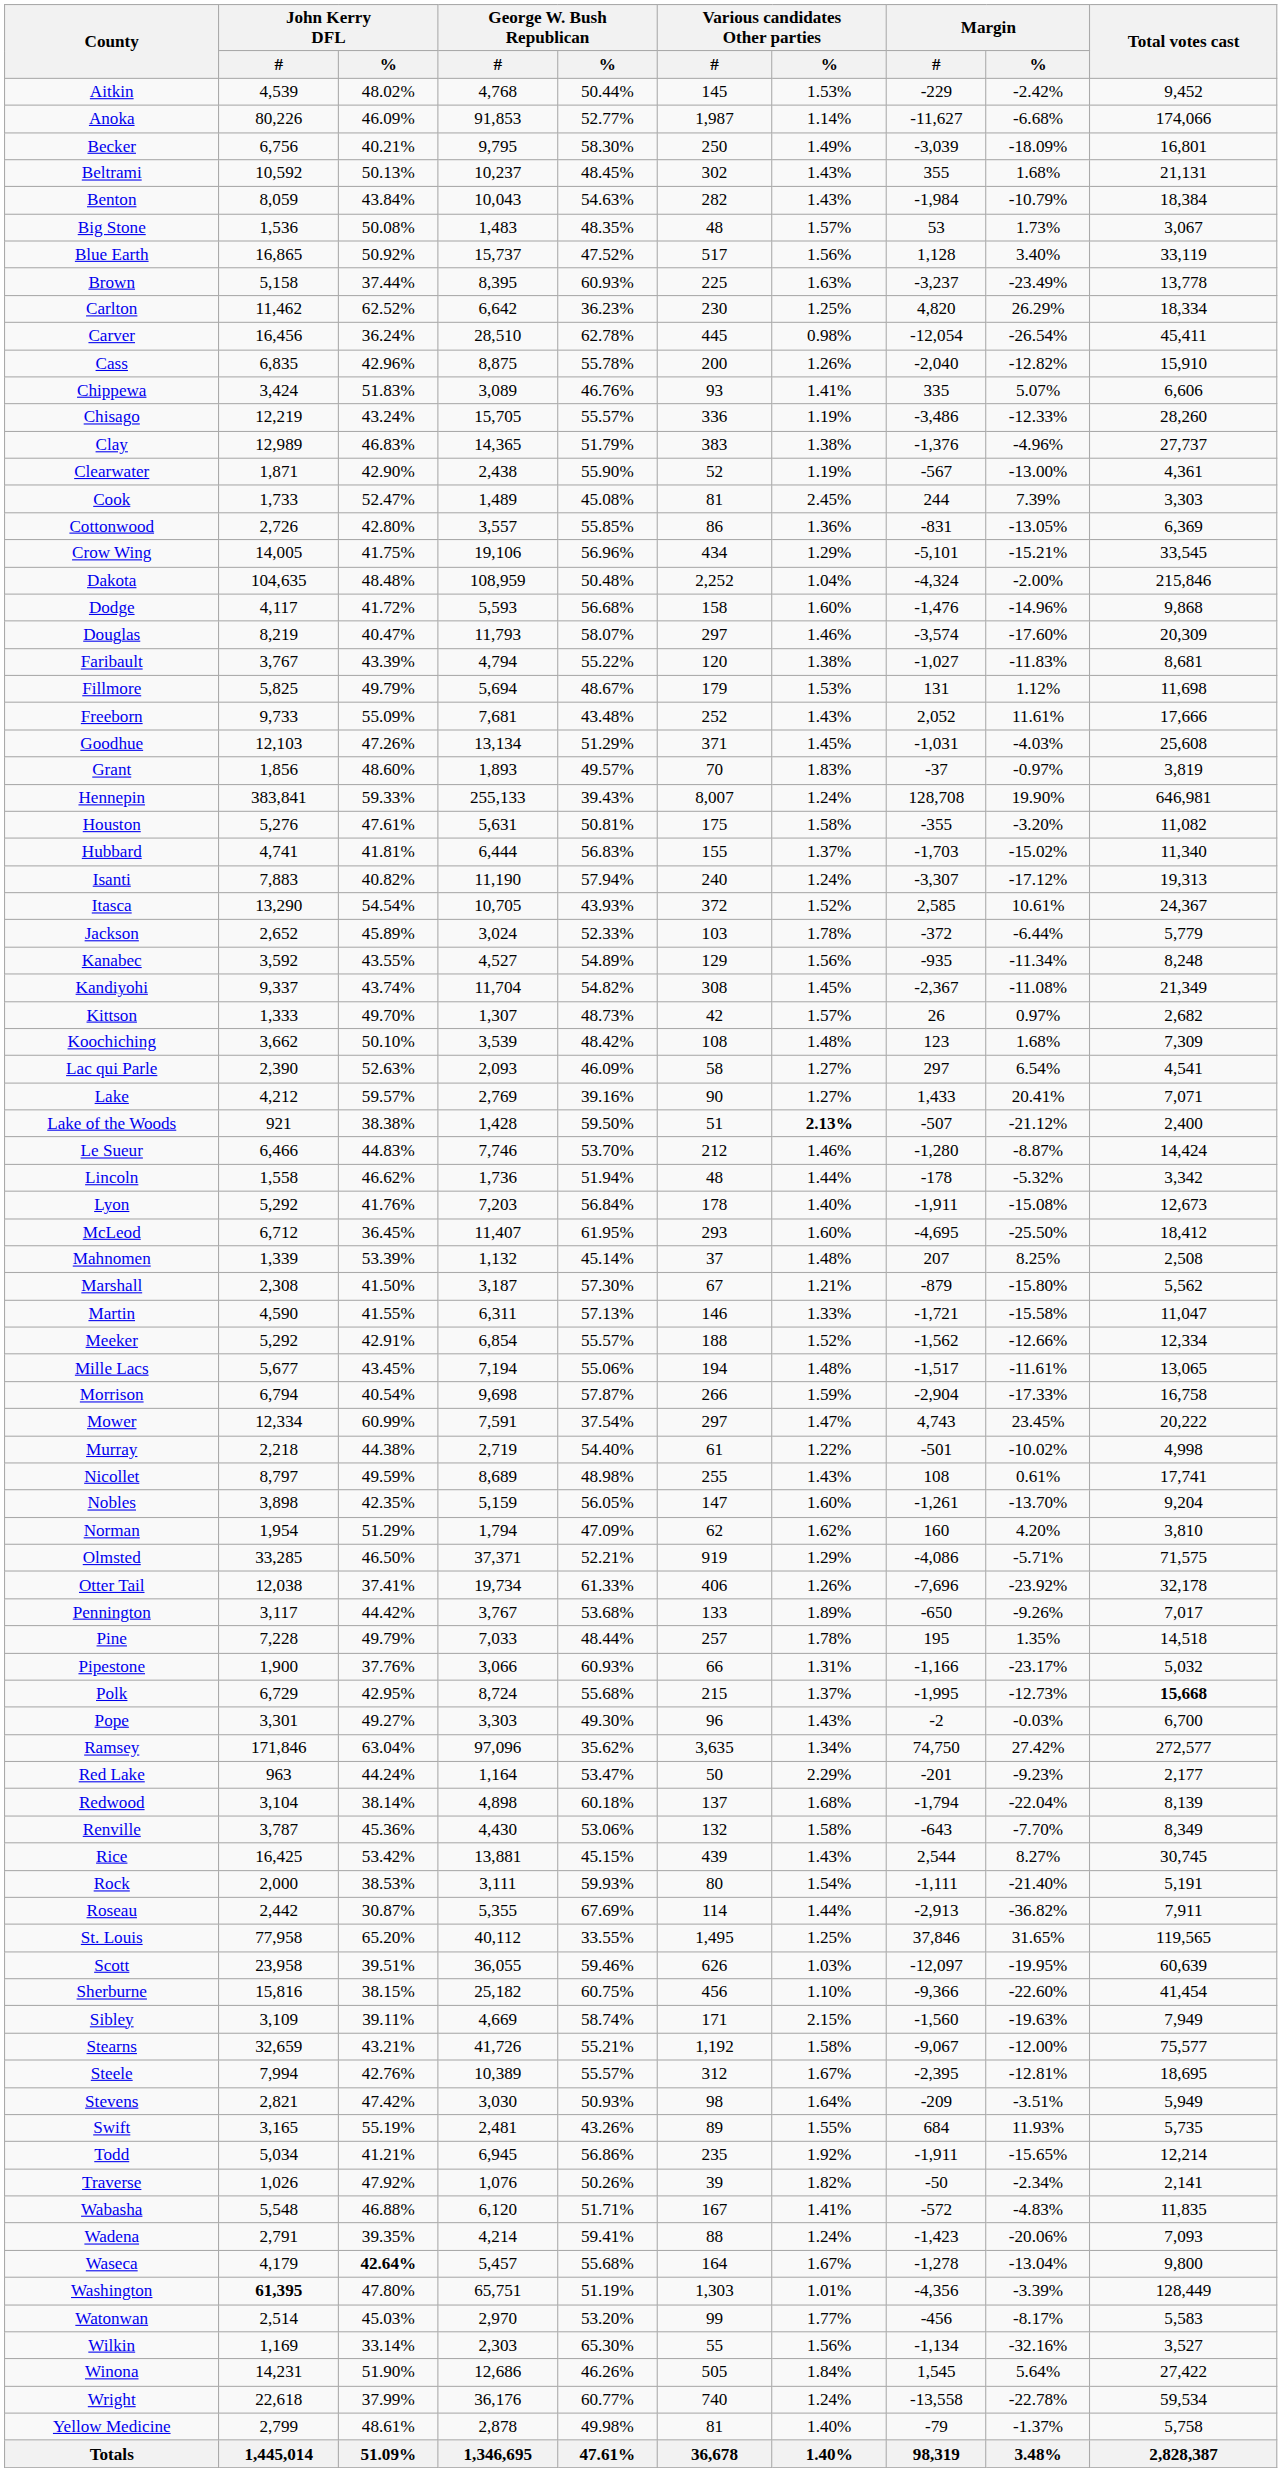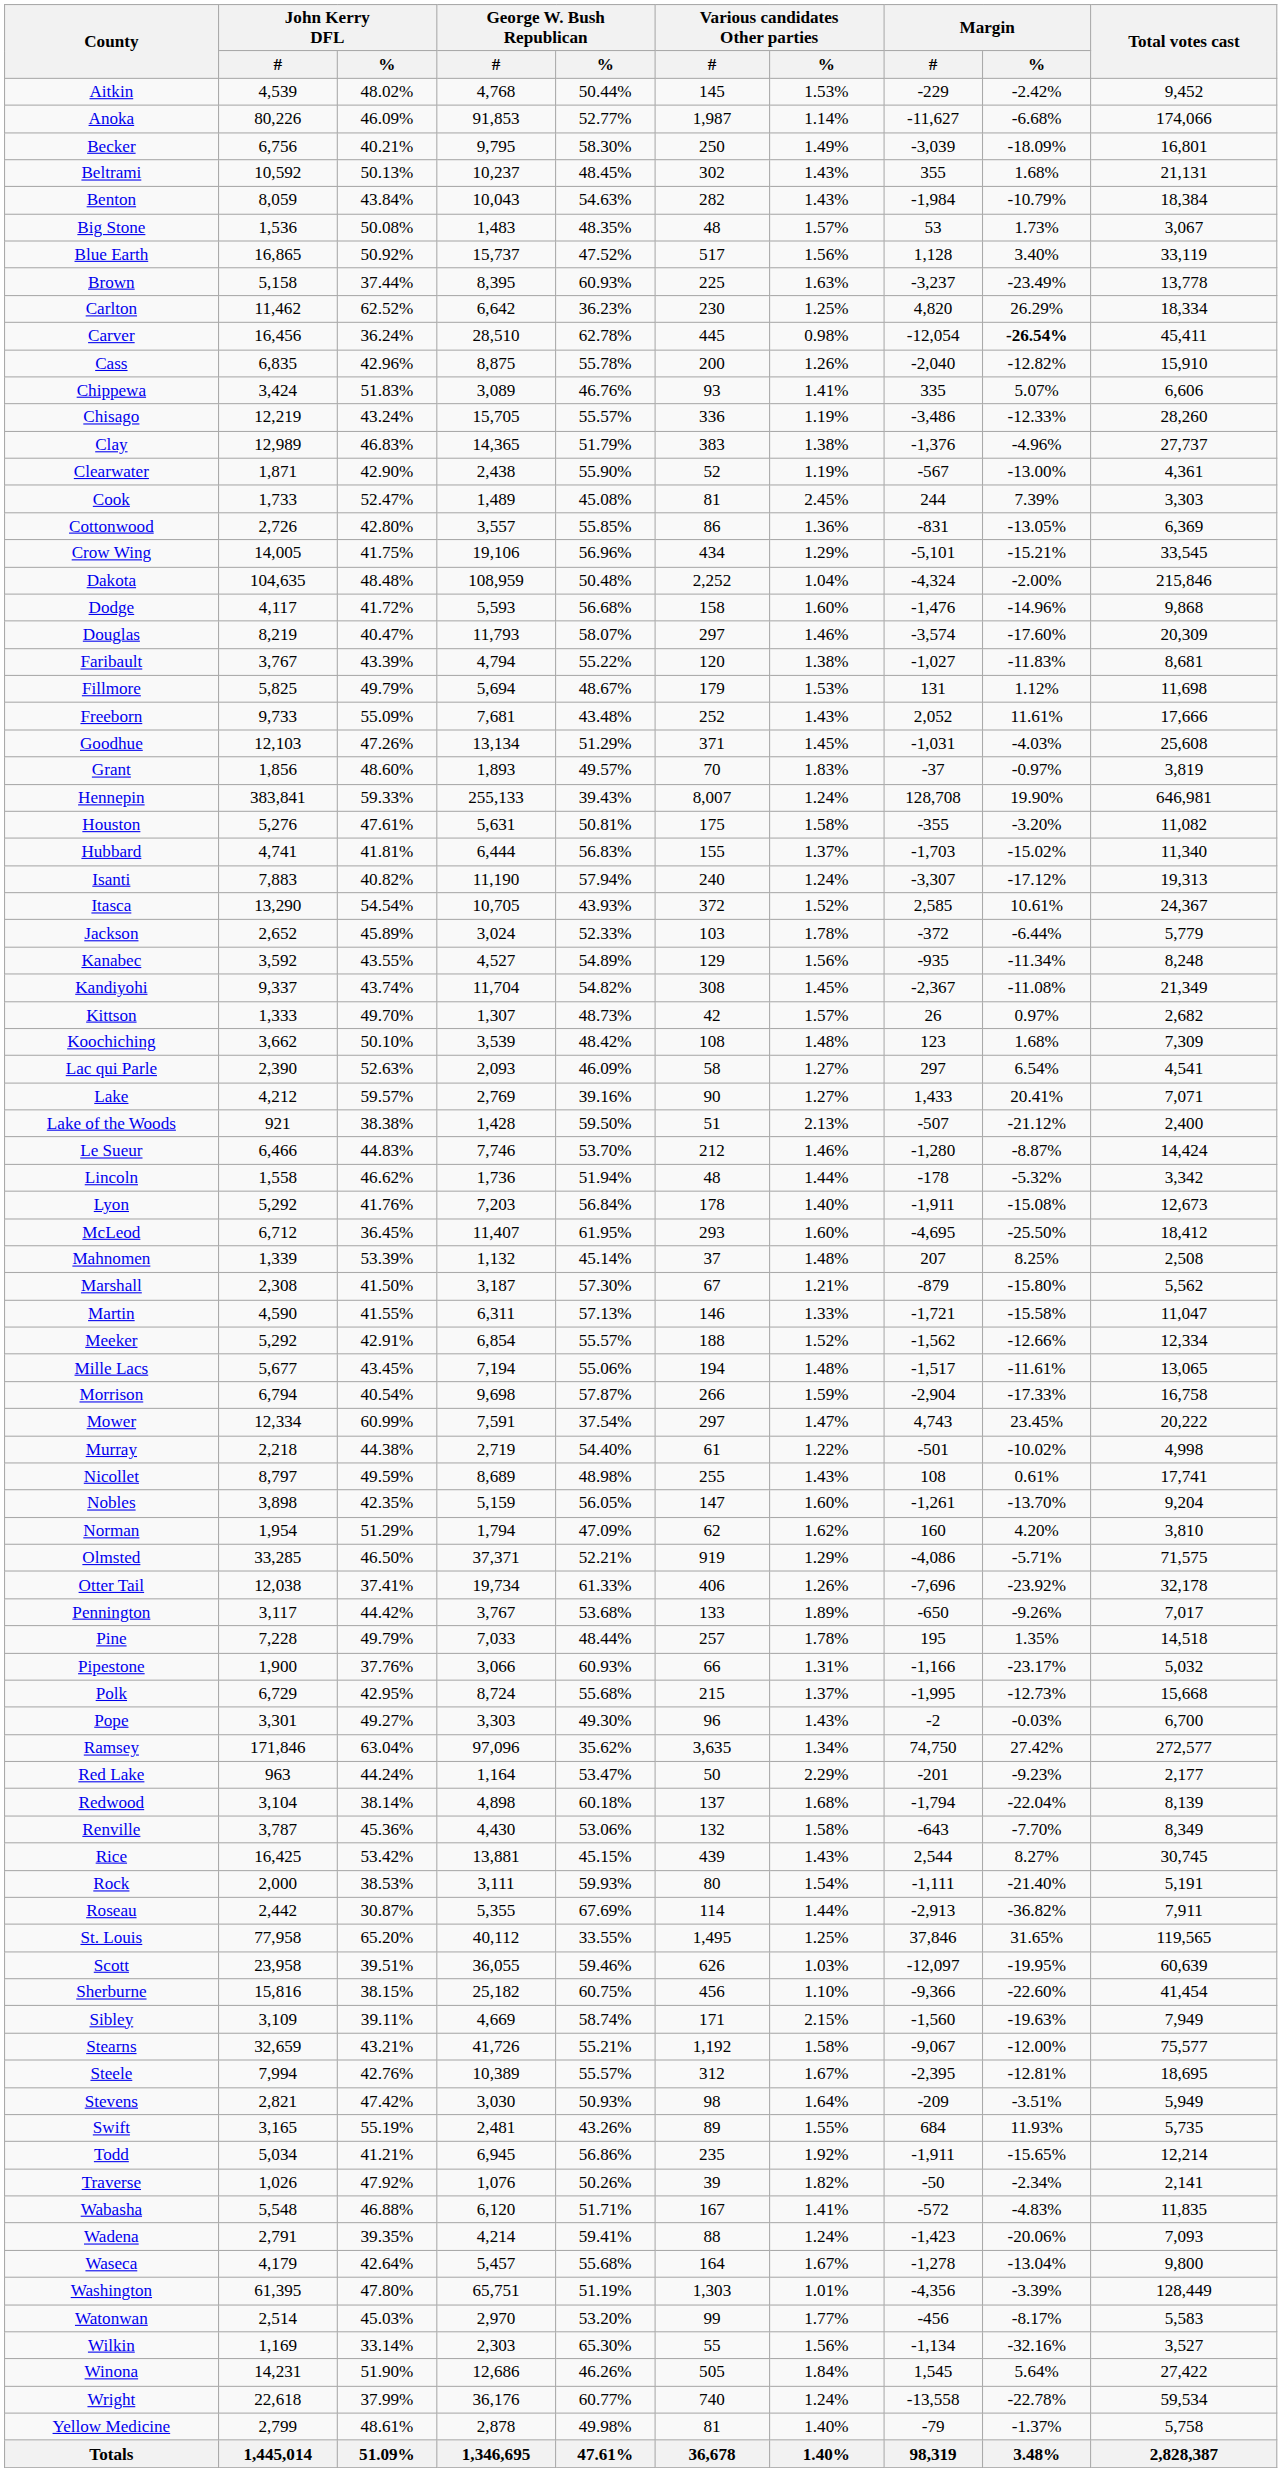(1038, 335) normal -> (1037, 335) bold
(829, 1123) bold -> (826, 1123) normal
(1184, 1693) bold -> (1184, 1693) normal
(388, 2263) bold -> (387, 2263) normal
(279, 2290) bold -> (278, 2290) normal
